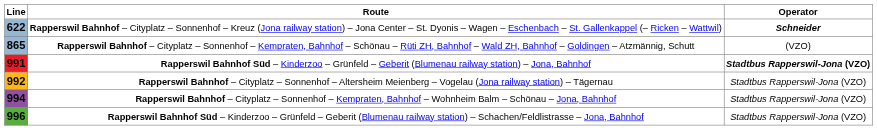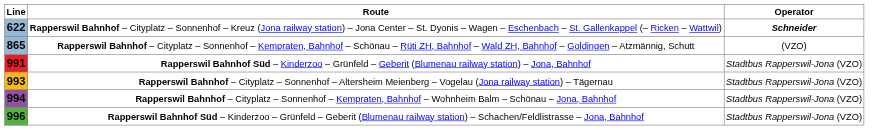(798, 63) bold -> (794, 63) normal
(16, 81) 992 -> (16, 81) 993
